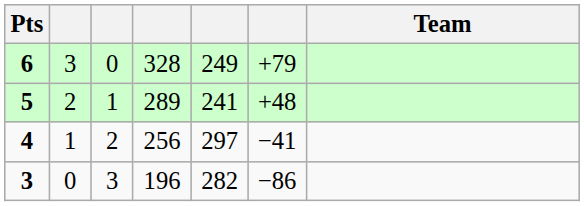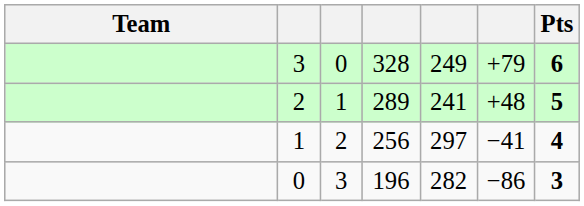columns swapped: (443, 24) <-> (27, 24)
